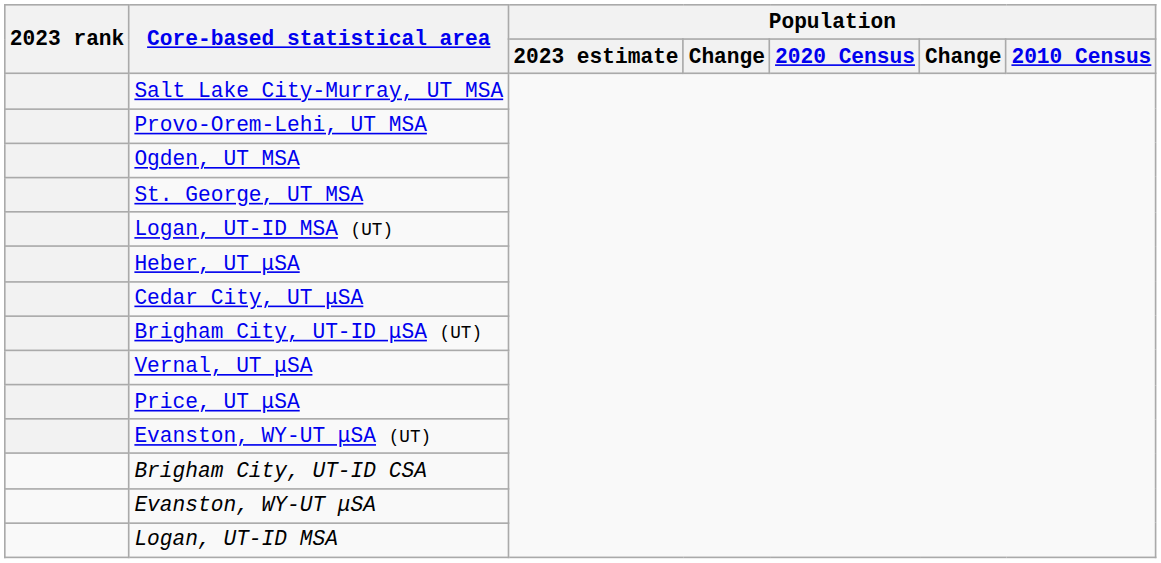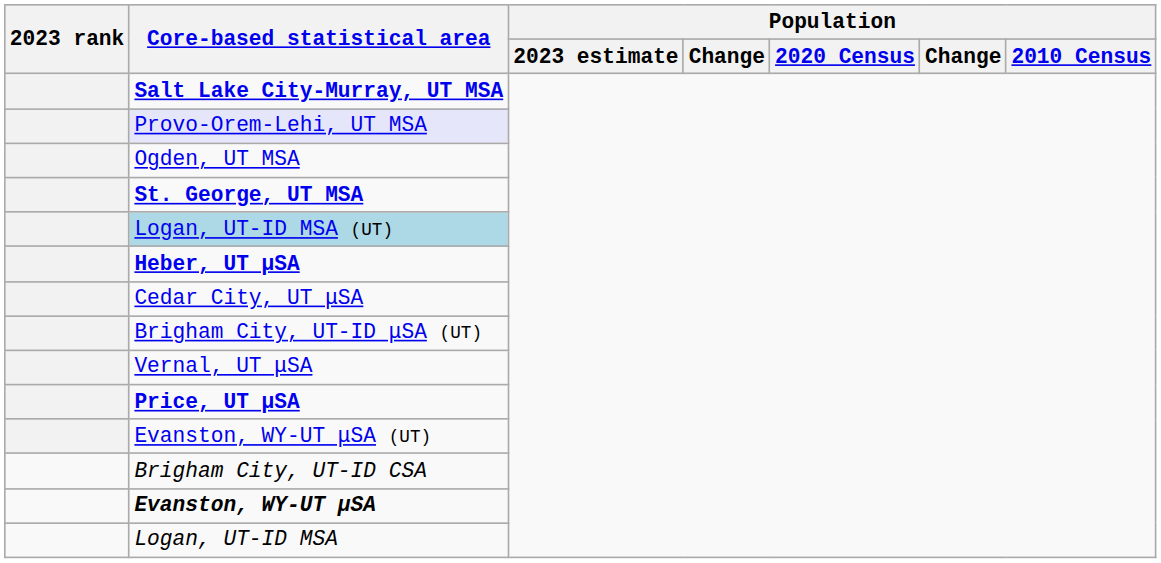(319, 91) normal -> (319, 91) bold
(281, 126) no background -> (281, 126) lavender background
(249, 195) normal -> (249, 195) bold
(264, 229) no background -> (264, 229) lightblue background
(217, 264) normal -> (217, 264) bold
(217, 402) normal -> (217, 402) bold
(255, 506) normal -> (255, 506) bold
